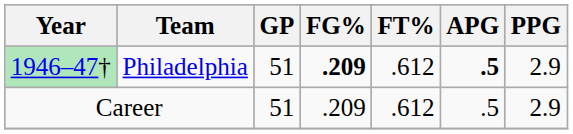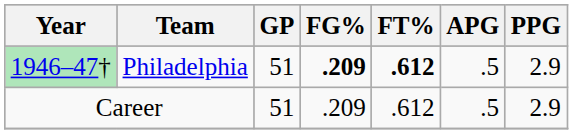(413, 66) normal -> (413, 66) bold
(490, 66) bold -> (490, 66) normal
